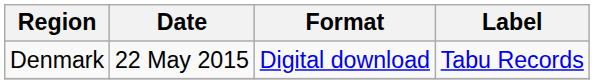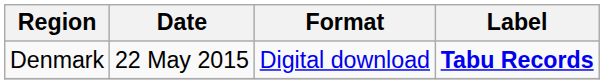(512, 59) normal -> (517, 59) bold
